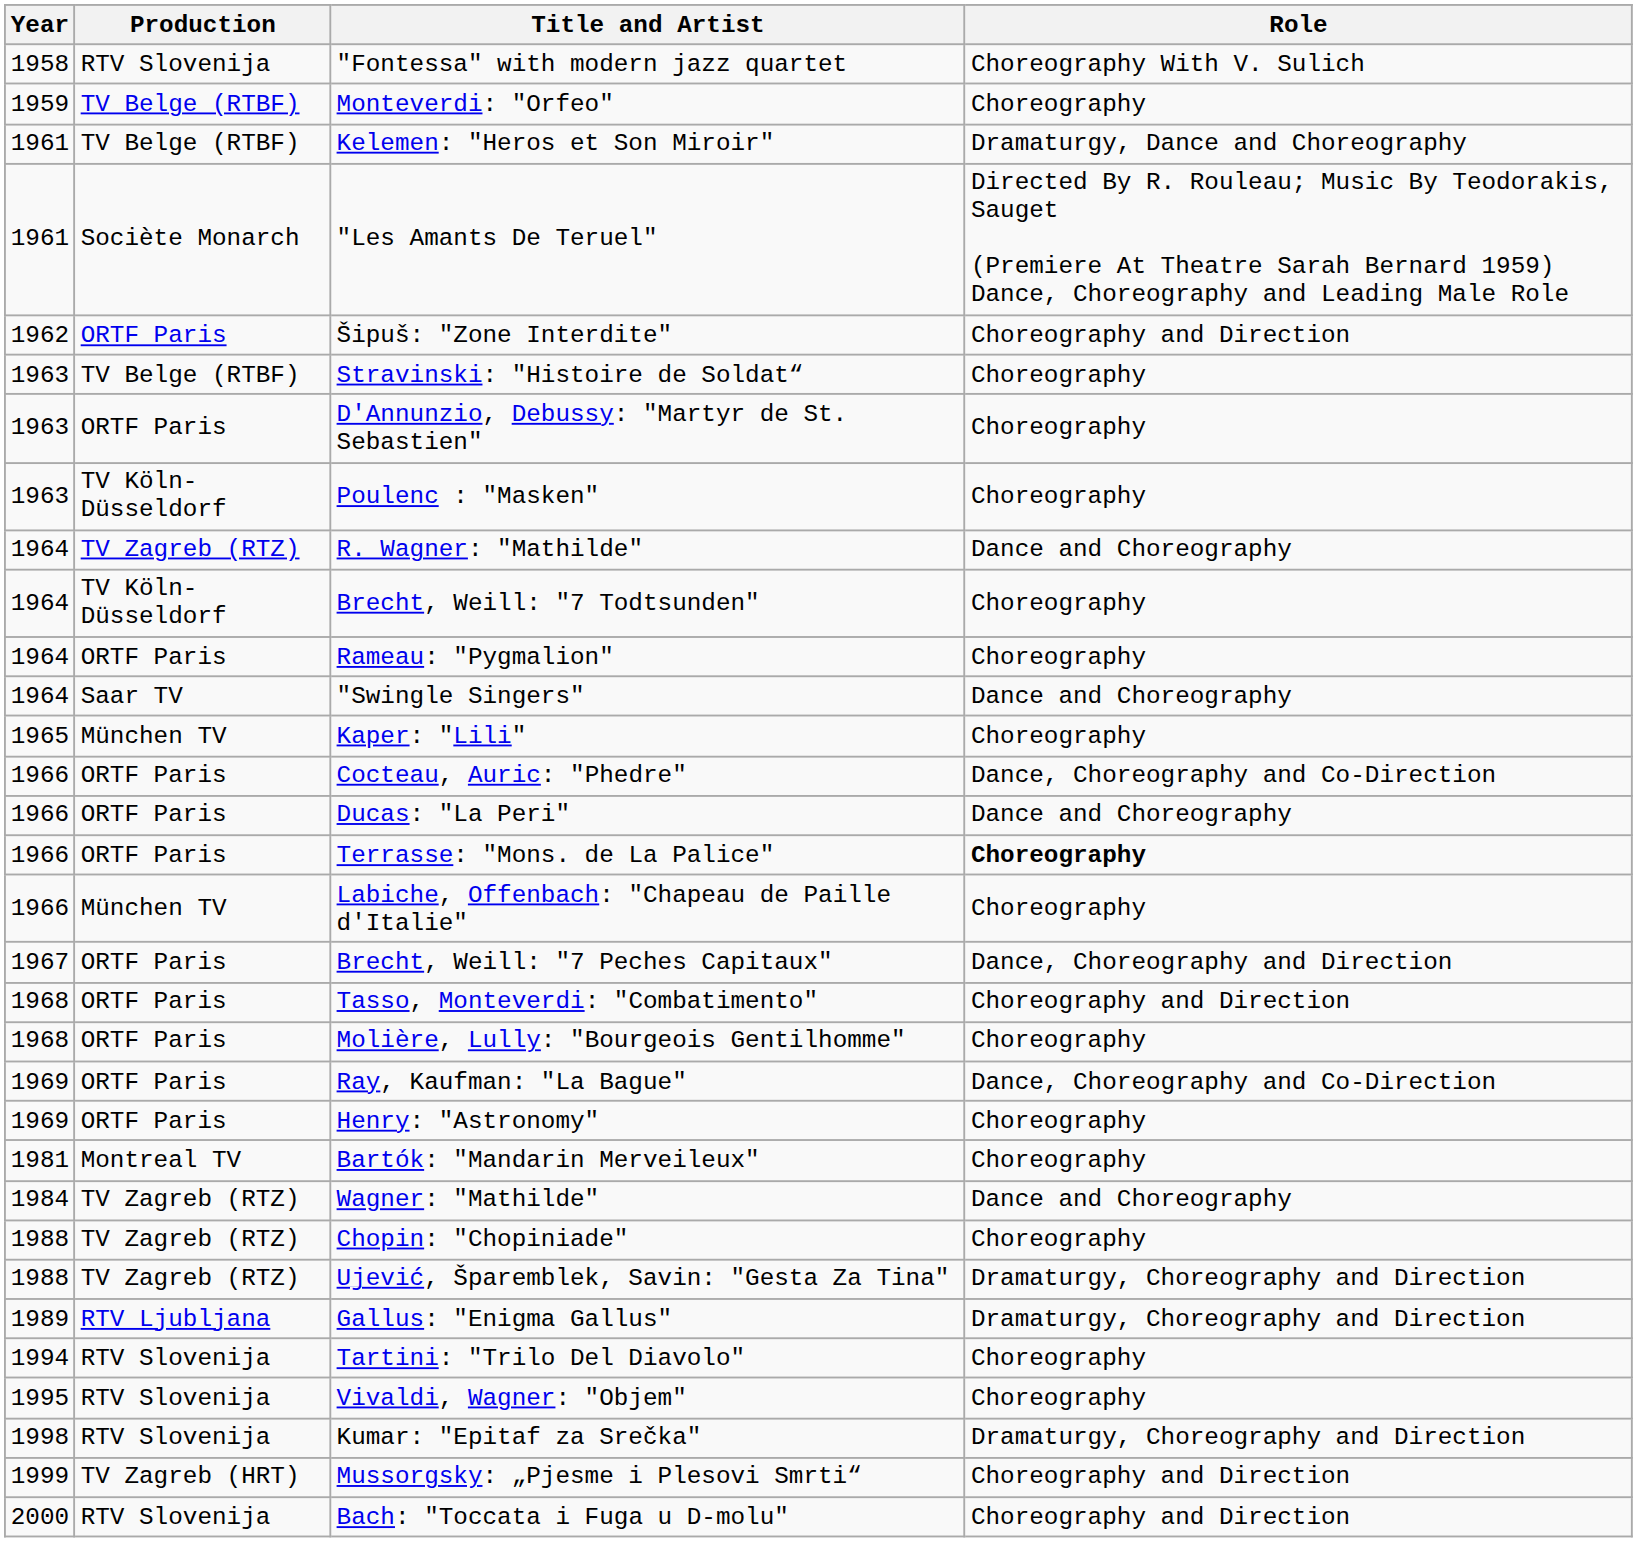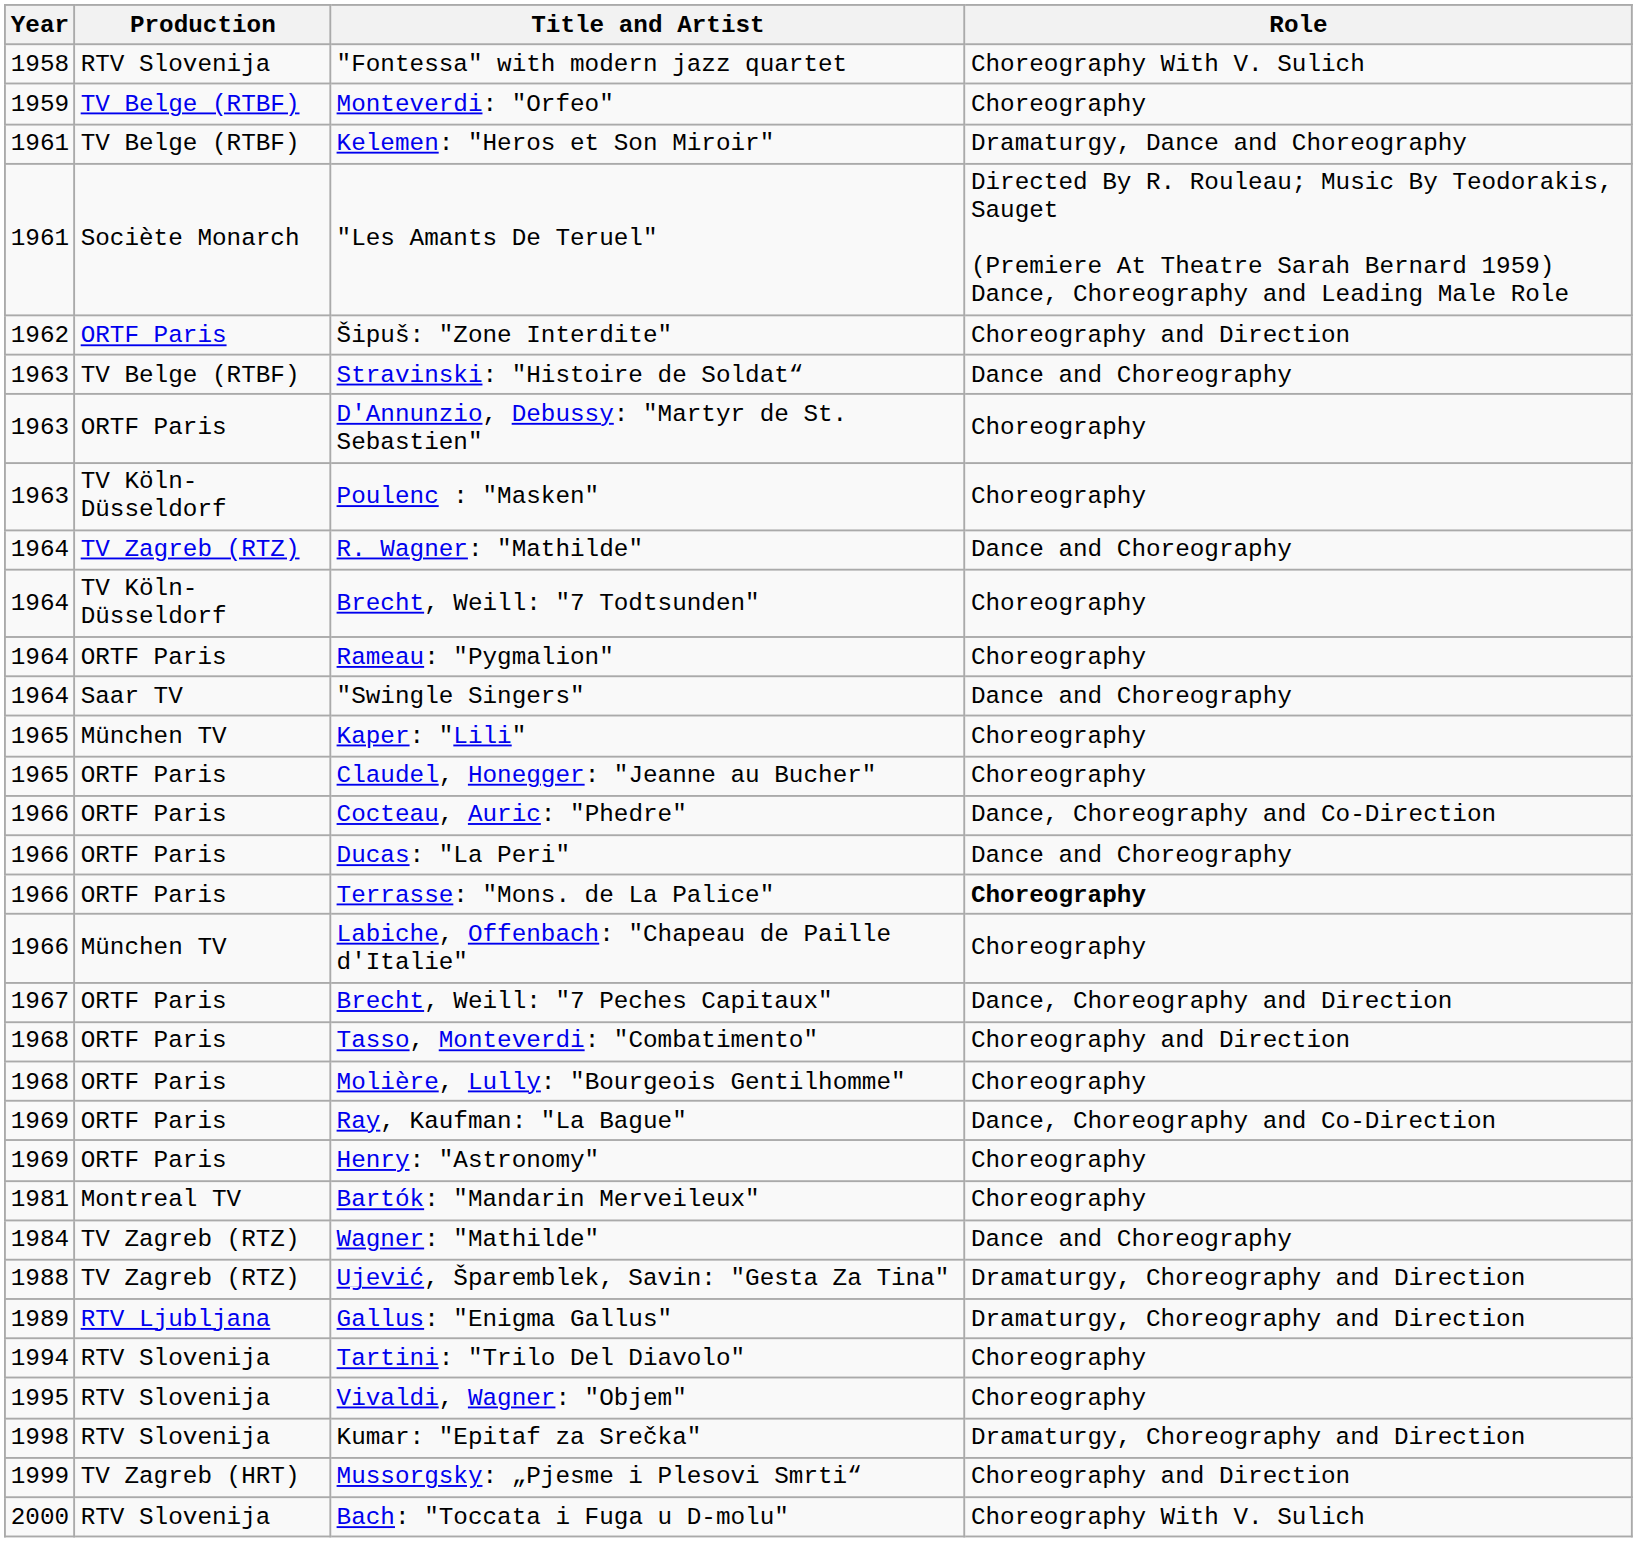(1058, 375) Choreography -> (1131, 375) Dance and Choreography
+ row: (607, 776)
- row: (482, 1240)
(1161, 1517) Choreography and Direction -> (1168, 1517) Choreography With V. Sulich
